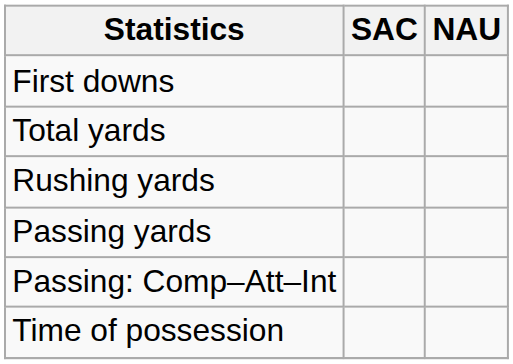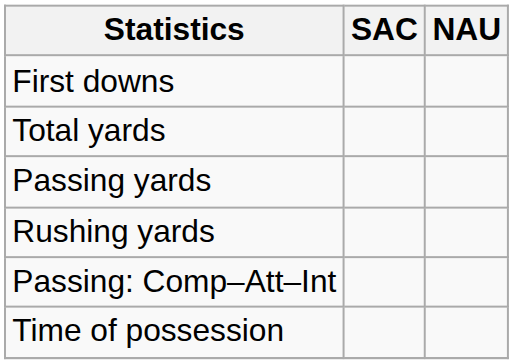rows swapped: (114, 181) <-> (112, 231)
